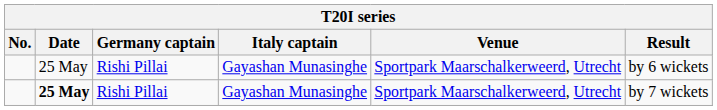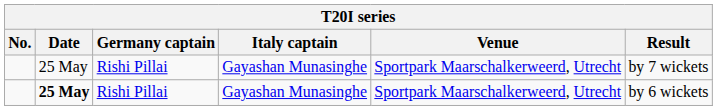(668, 67) by 6 wickets -> (668, 67) by 7 wickets
(668, 92) by 7 wickets -> (668, 92) by 6 wickets
